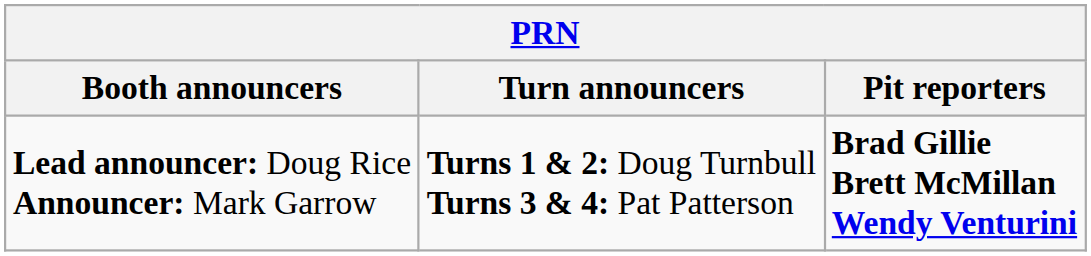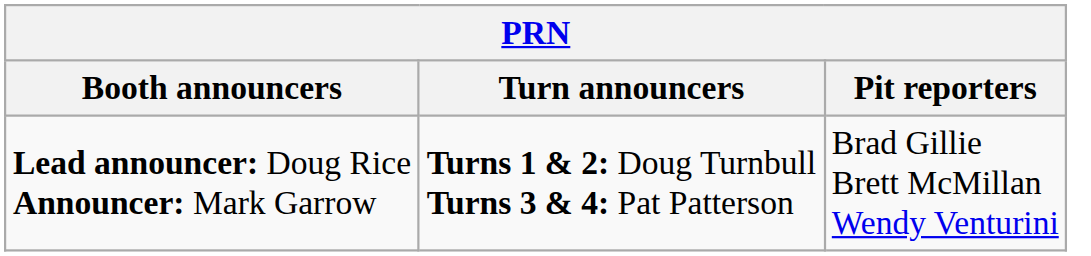(954, 182) bold -> (945, 182) normal
